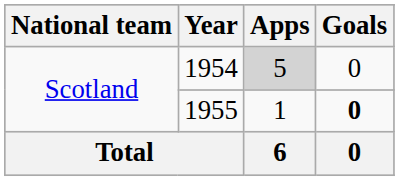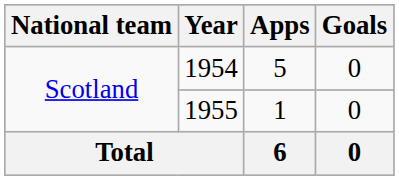(280, 68) lightgrey background -> (280, 68) no background
(355, 110) bold -> (355, 110) normal
